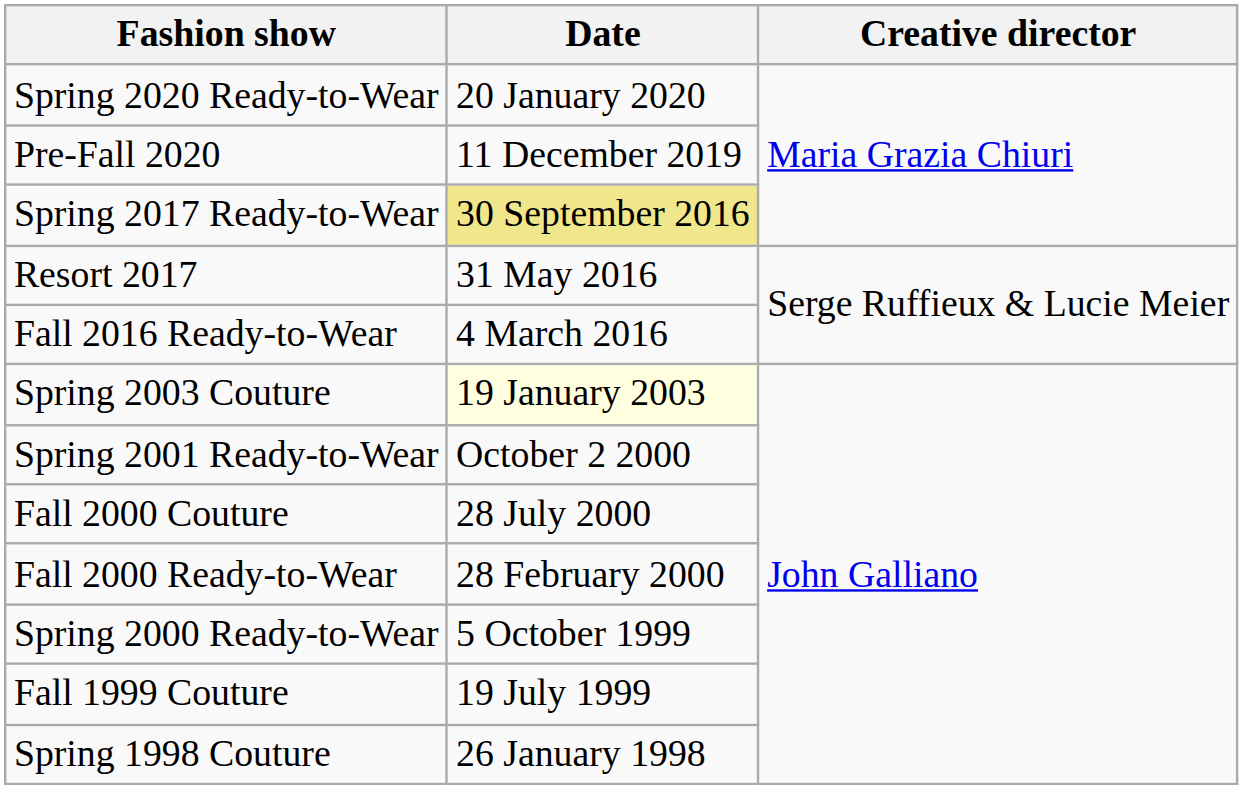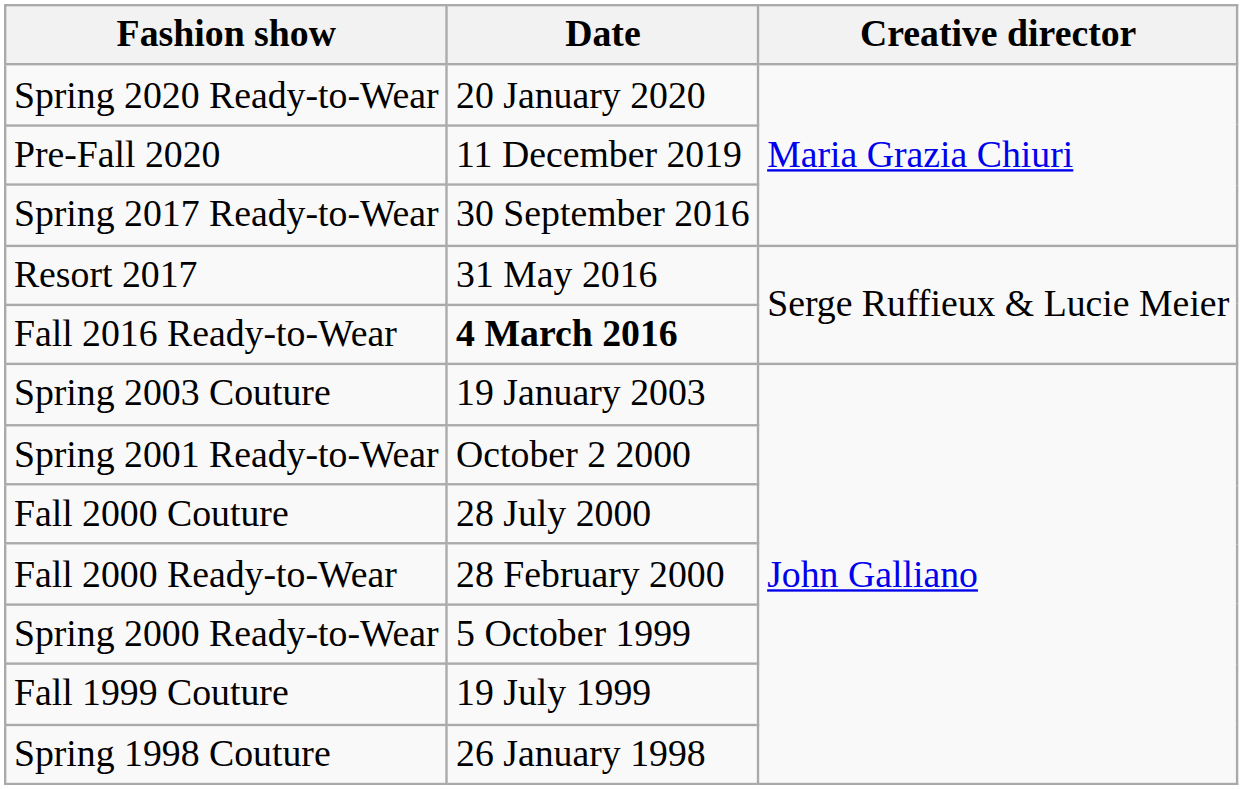(603, 214) khaki background -> (603, 214) no background
(562, 333) normal -> (567, 333) bold
(581, 393) lightyellow background -> (581, 393) no background
